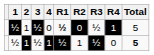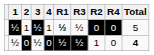columns swapped: (79, 12) <-> (96, 12)
(49, 27) 0 -> (49, 27) 1
(113, 27) 1 -> (113, 27) 0
(26, 43) 1 -> (26, 43) 0
(49, 43) 1 -> (49, 43) 0
(135, 43) 5 -> (135, 43) 4
